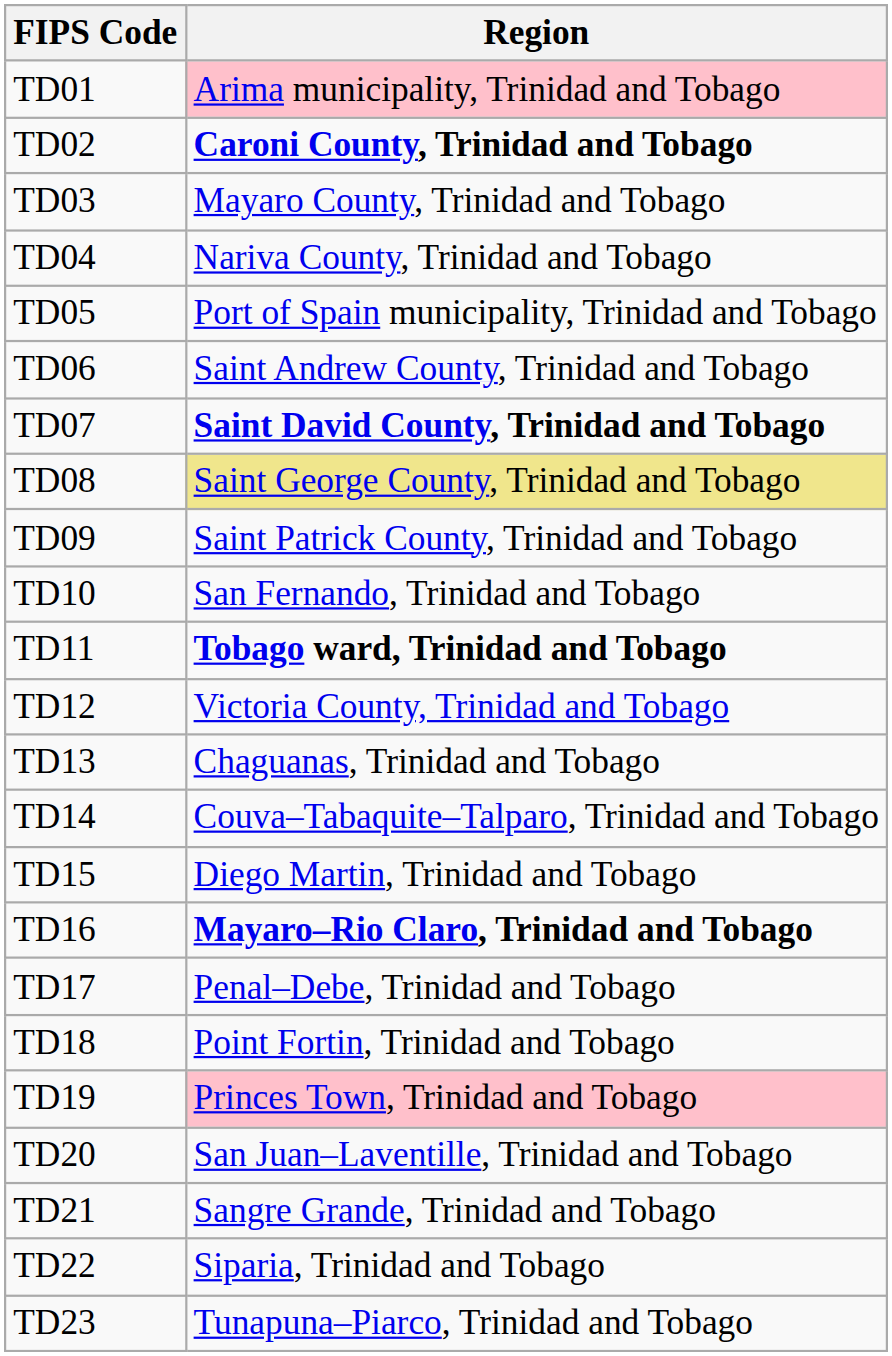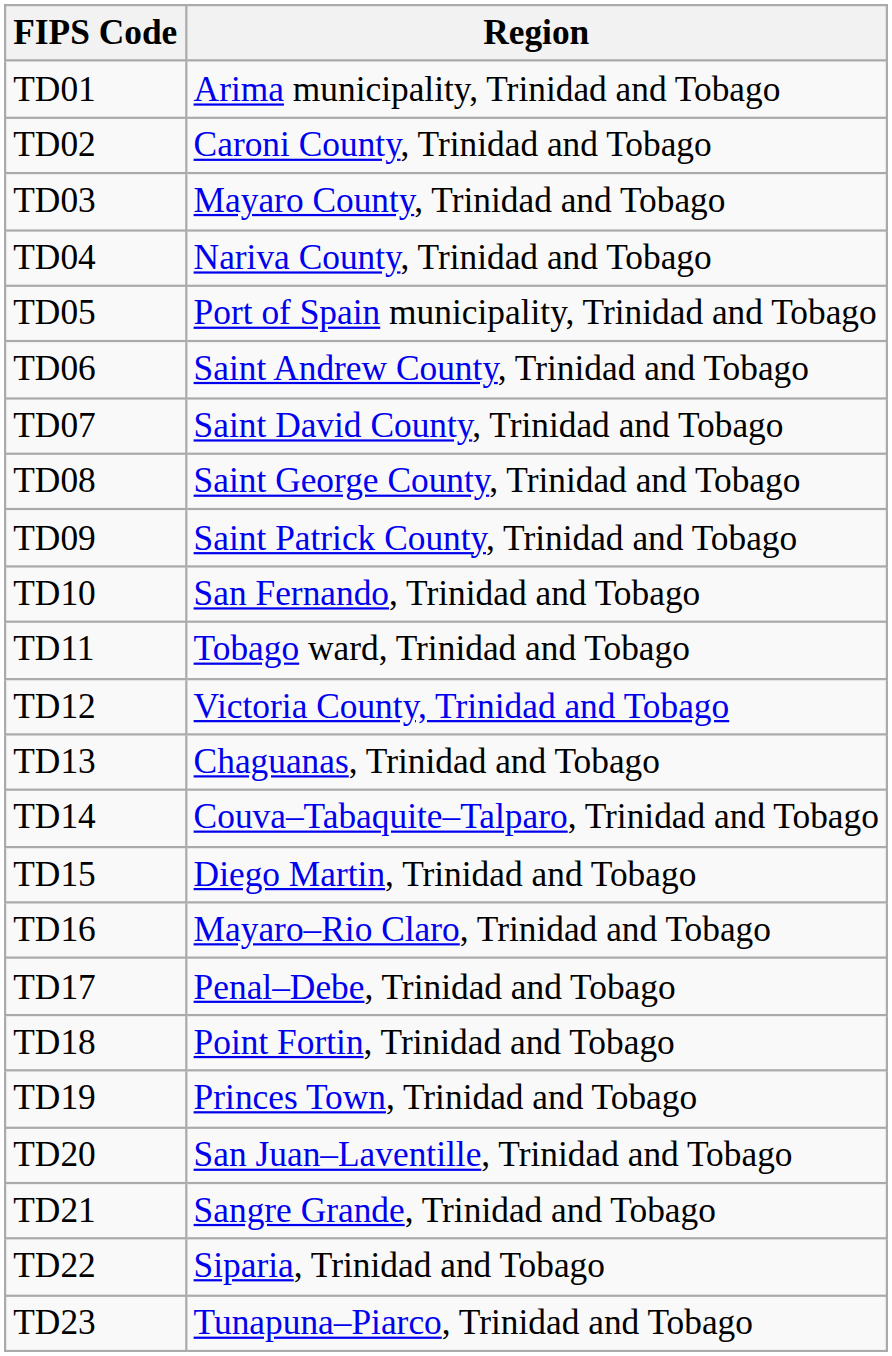(487, 88) pink background -> (487, 88) no background
(473, 144) bold -> (453, 144) normal
(509, 425) bold -> (489, 425) normal
(497, 481) khaki background -> (497, 481) no background
(460, 649) bold -> (442, 649) normal
(503, 929) bold -> (482, 929) normal
(445, 1098) pink background -> (445, 1098) no background
